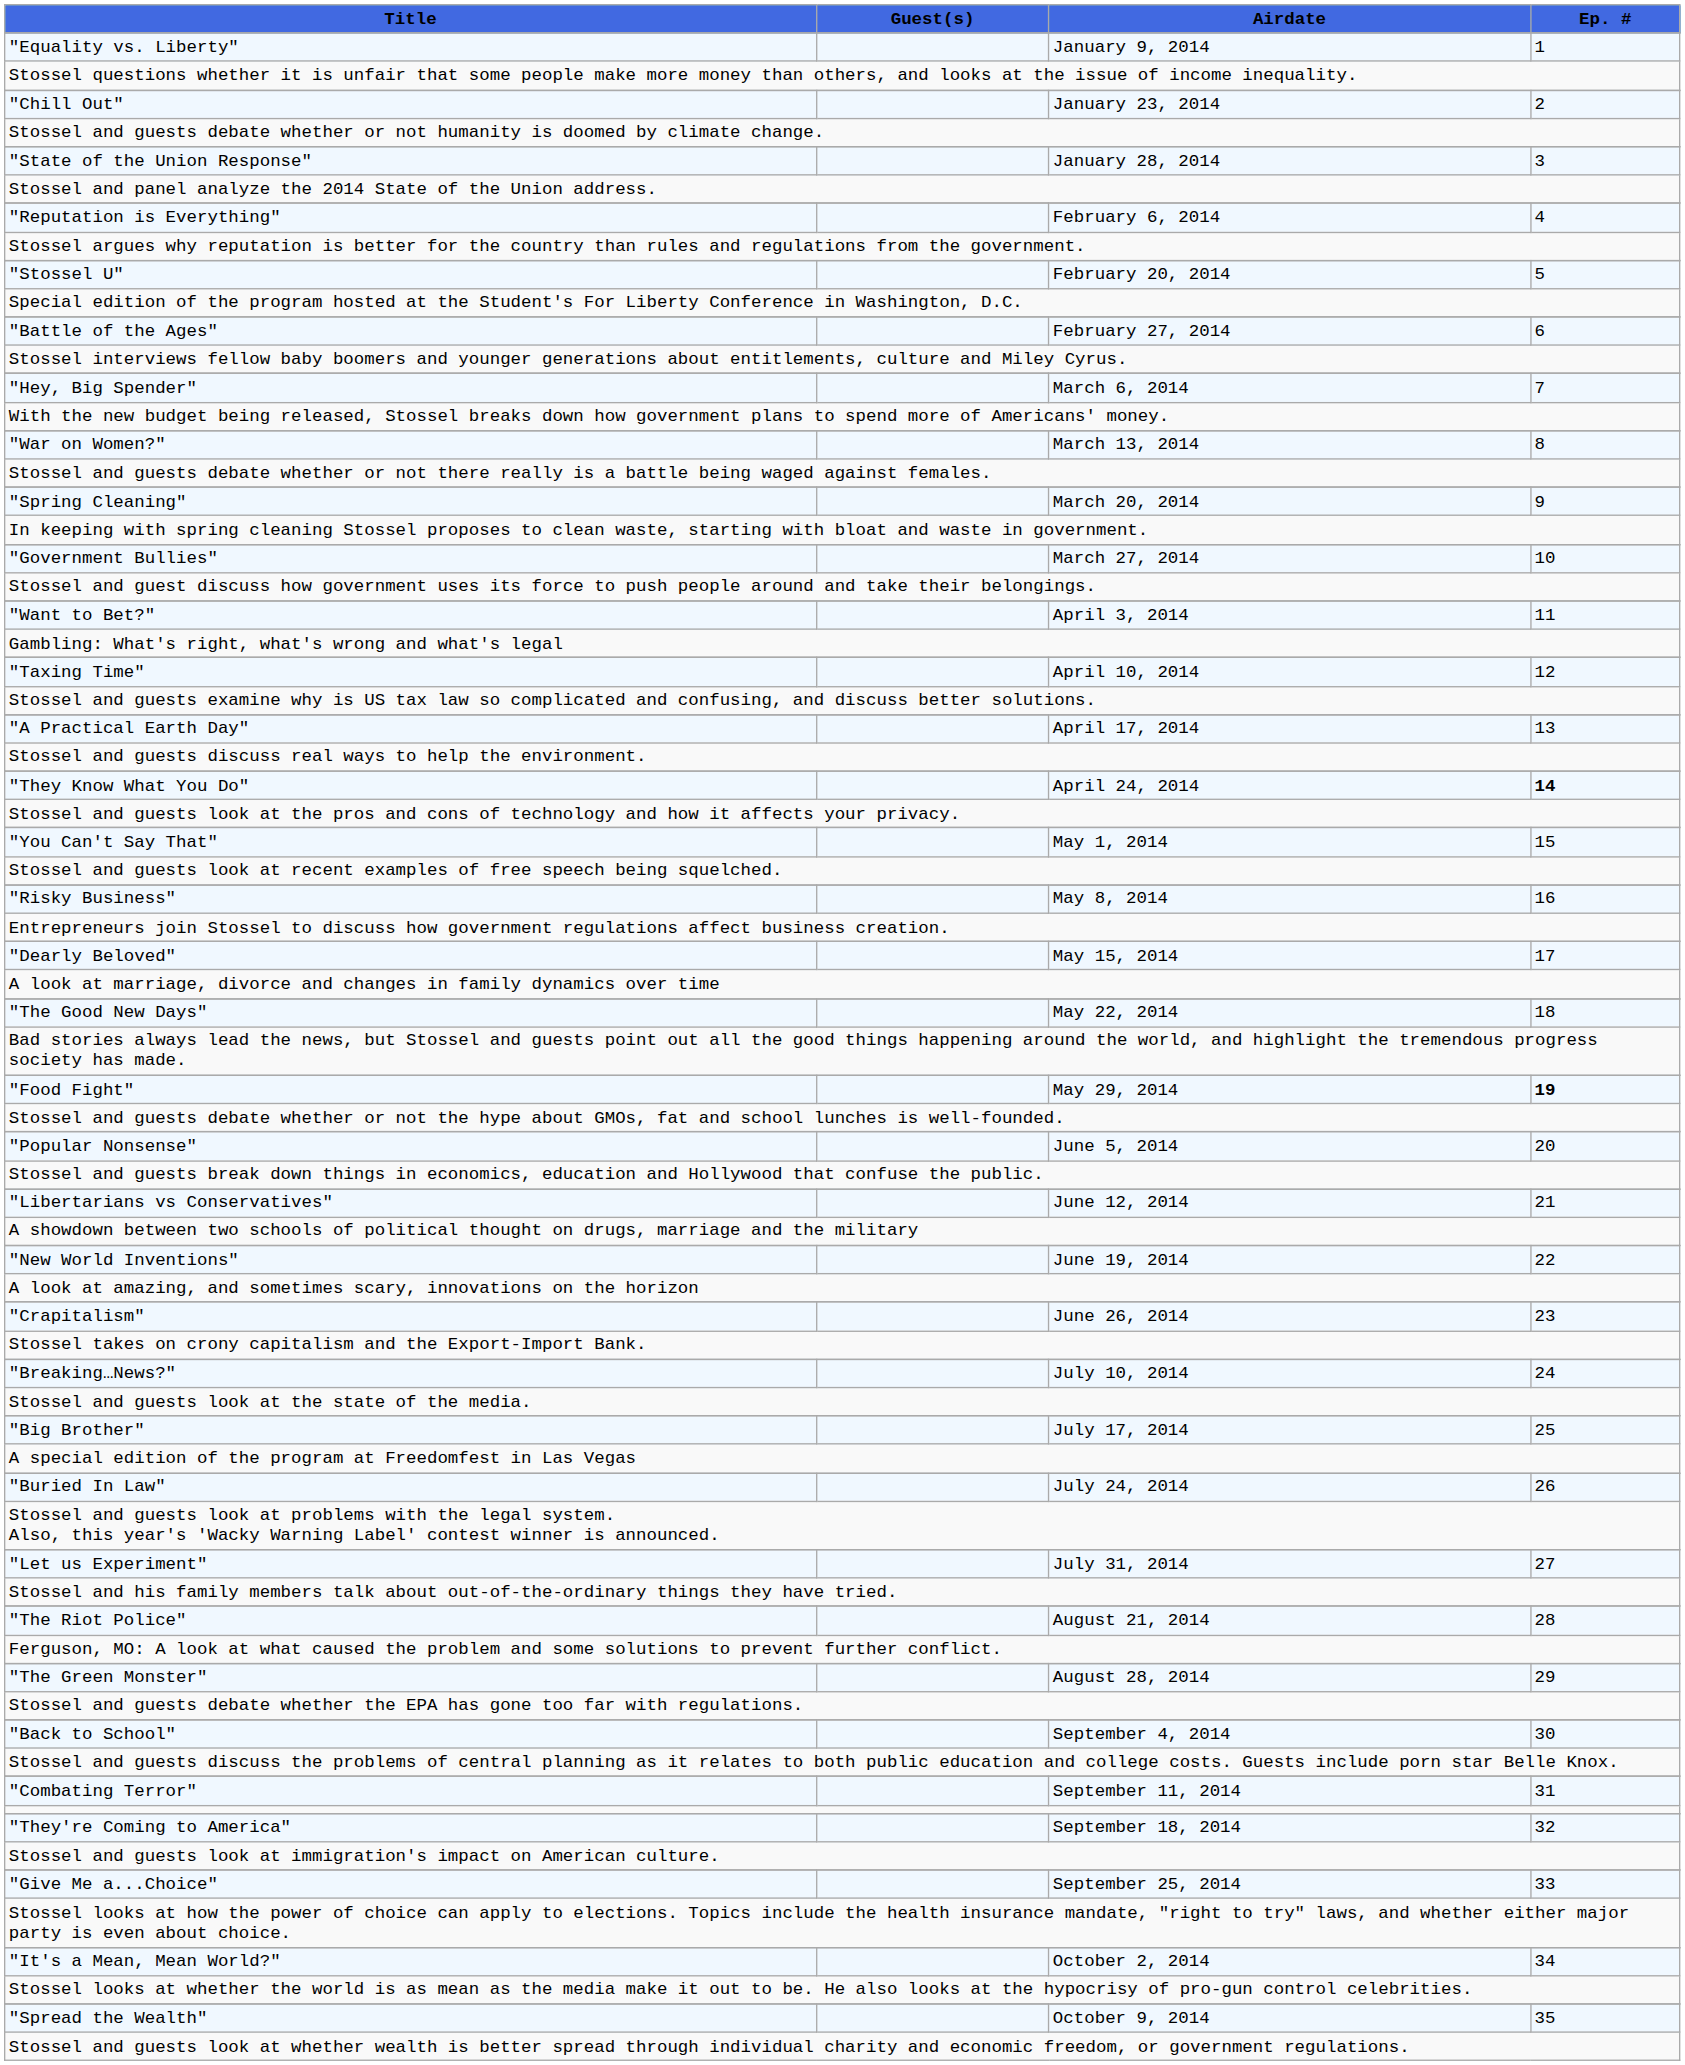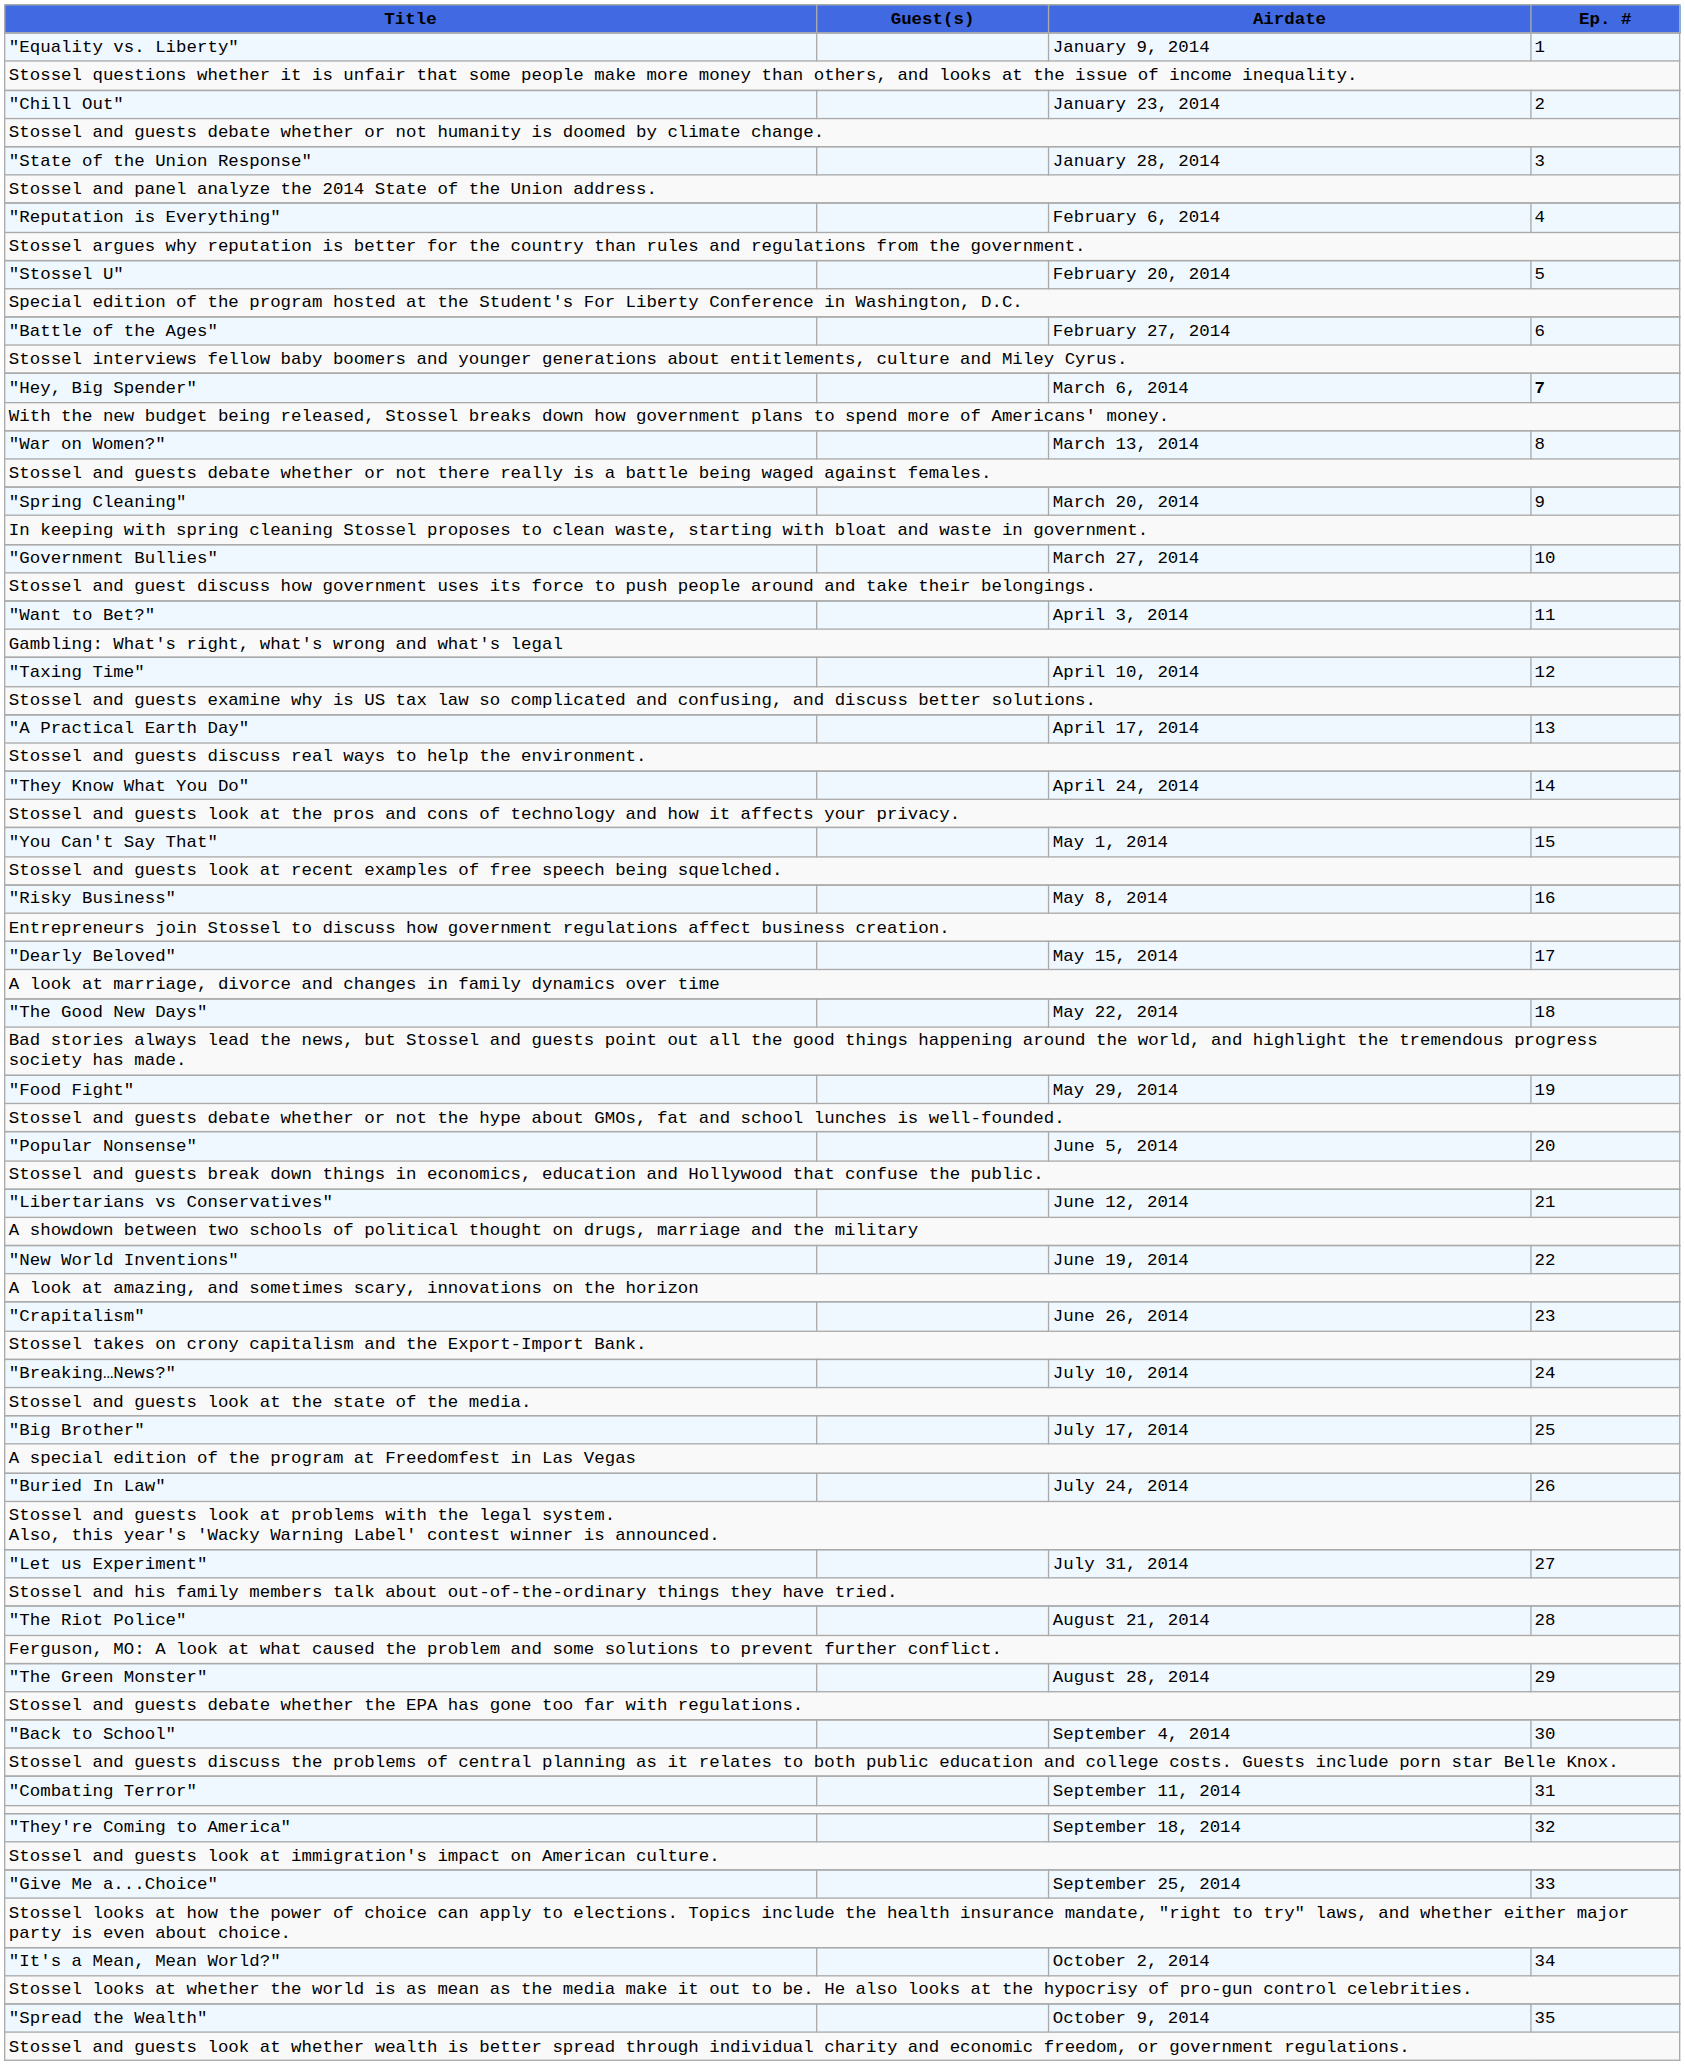(1540, 388) normal -> (1540, 388) bold
(1545, 785) bold -> (1545, 785) normal
(1545, 1089) bold -> (1545, 1089) normal
